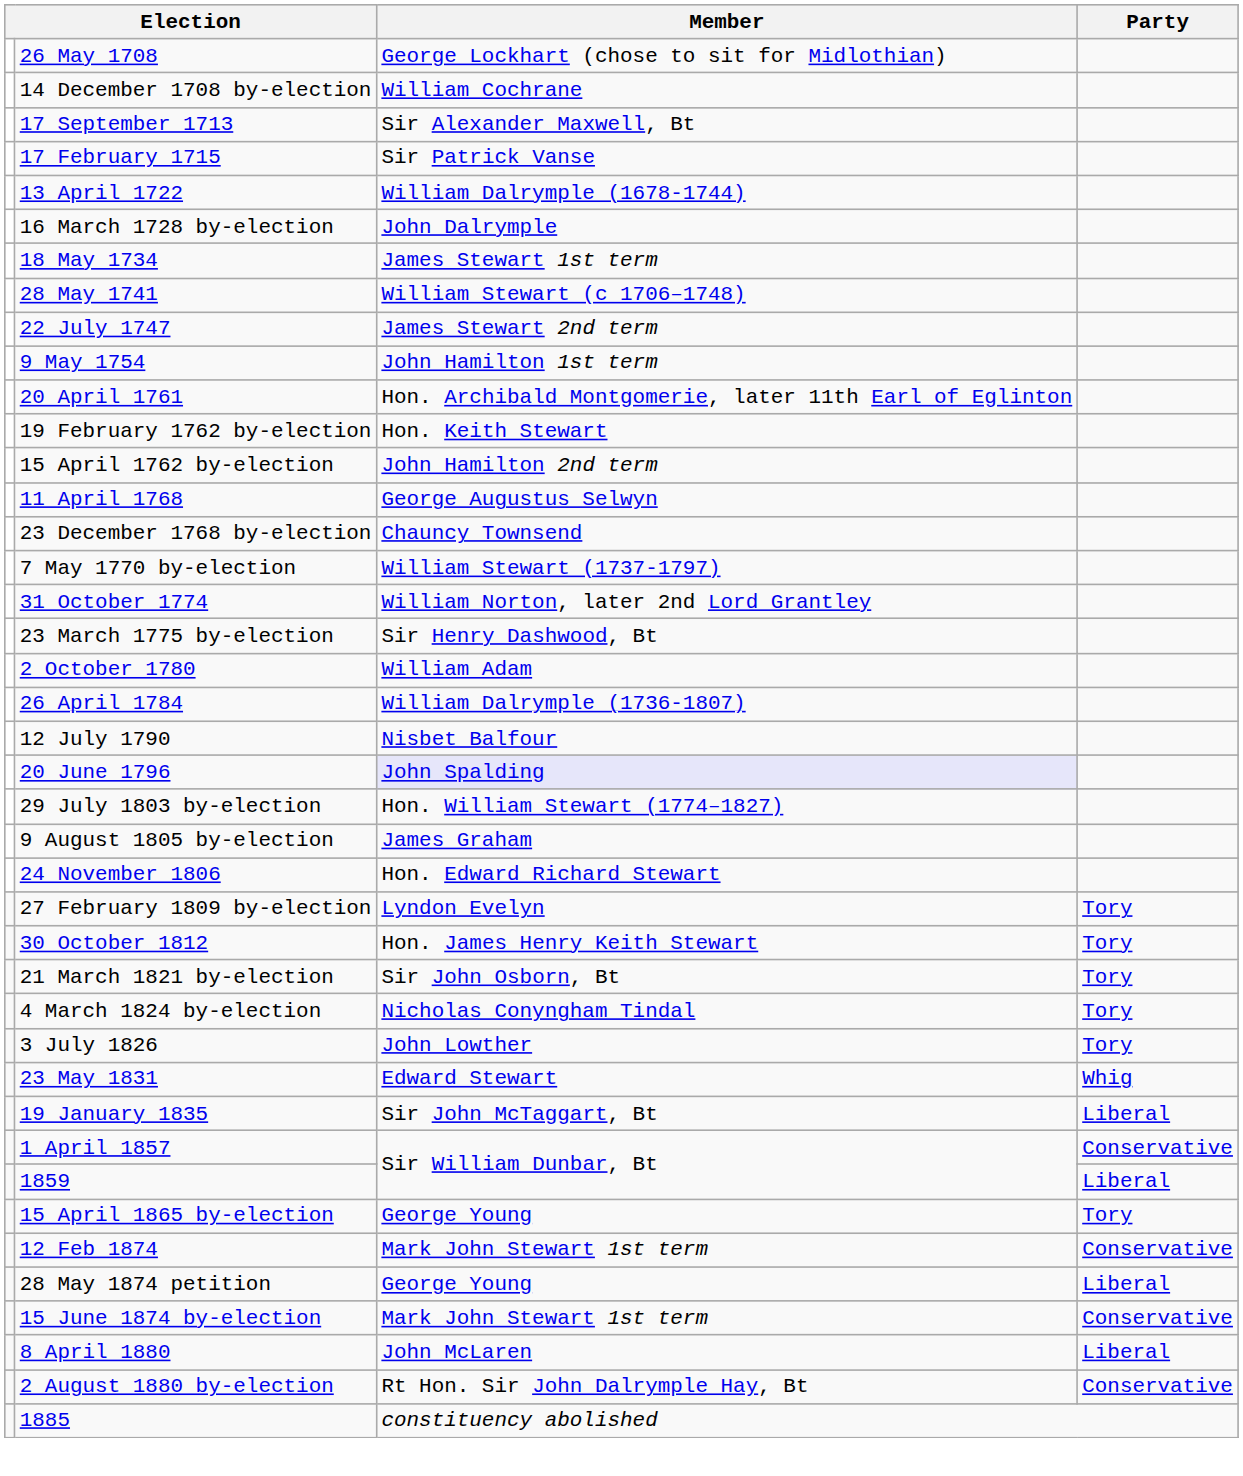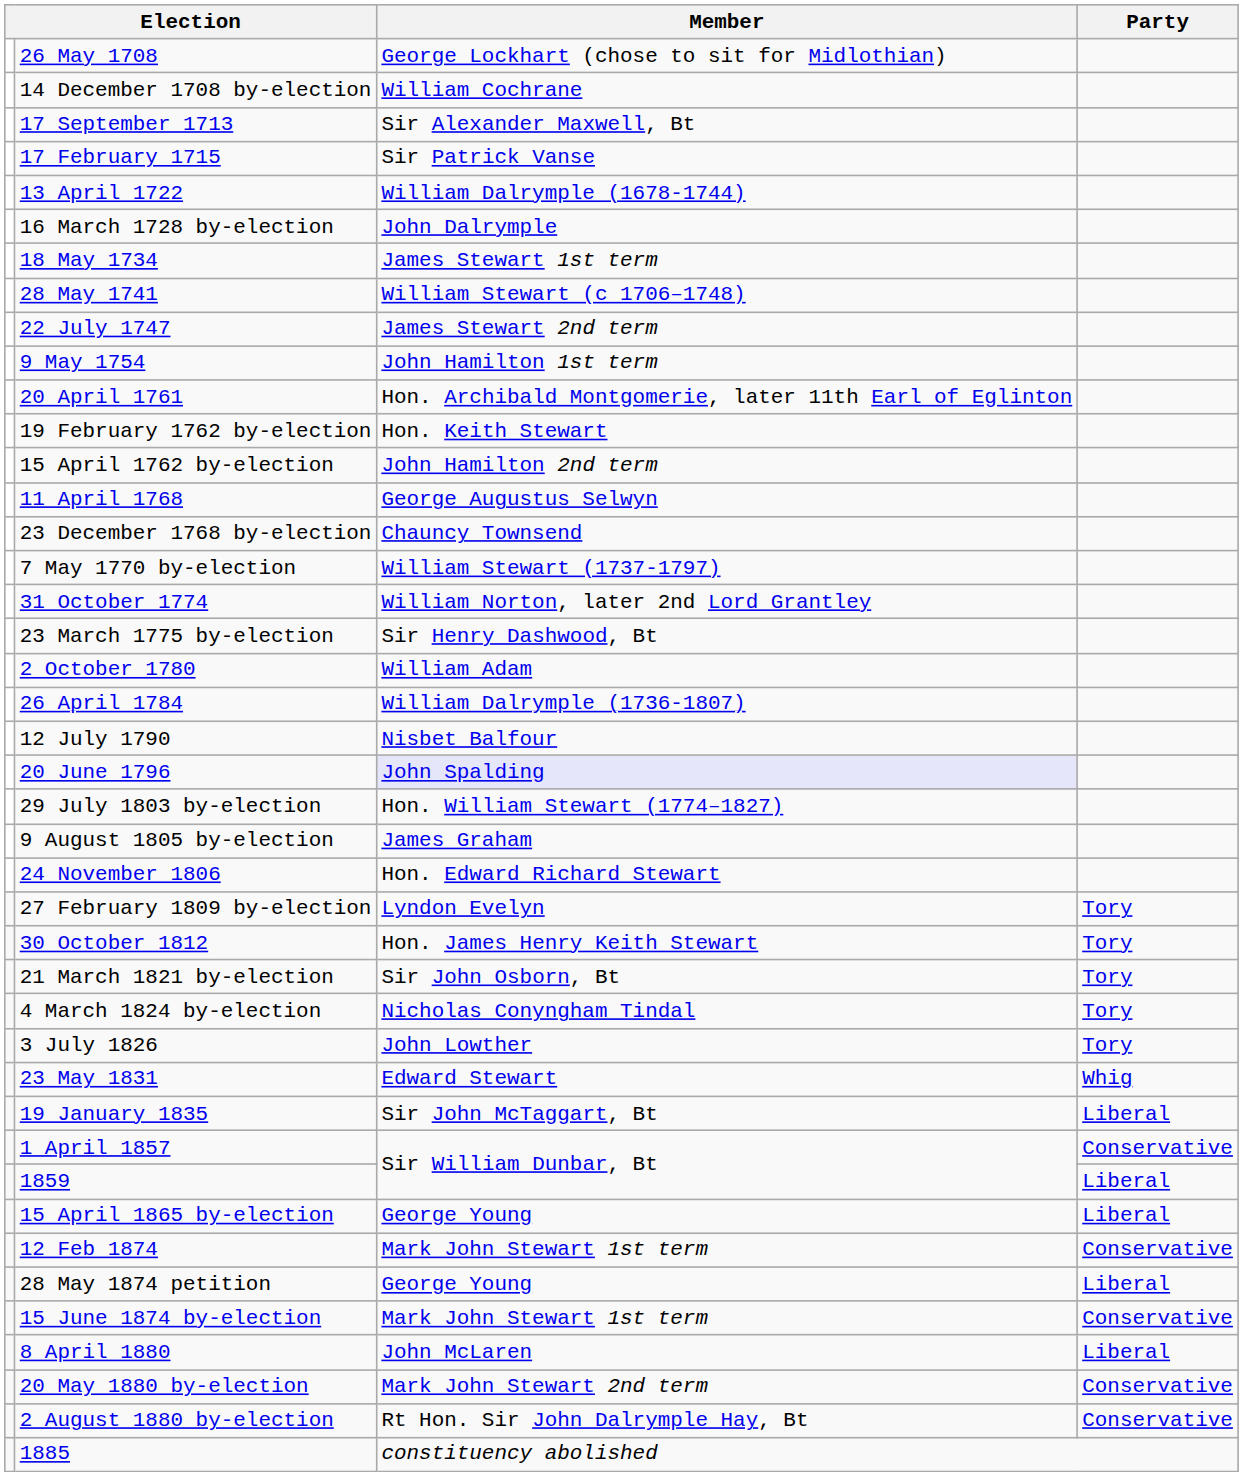(1107, 1216) Tory -> (1126, 1216) Liberal
+ row: (164, 1386)
